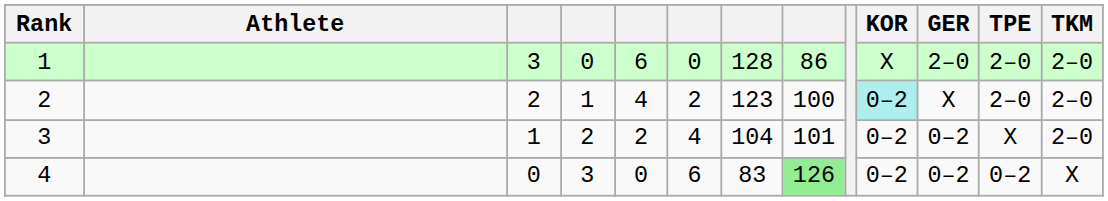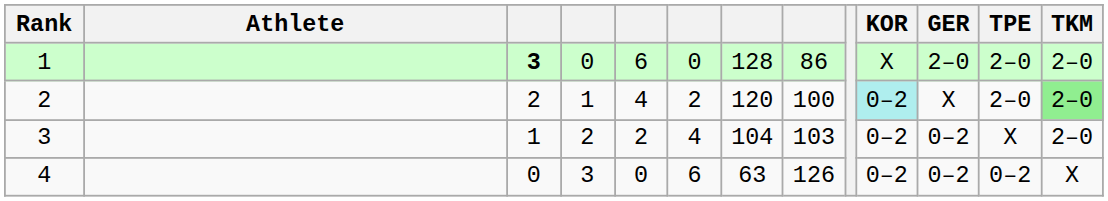(534, 62) normal -> (534, 62) bold
(752, 100) 123 -> (752, 100) 120
(1072, 100) no background -> (1072, 100) lightgreen background
(814, 138) 101 -> (814, 138) 103
(752, 177) 83 -> (752, 177) 63
(814, 177) lightgreen background -> (814, 177) no background
